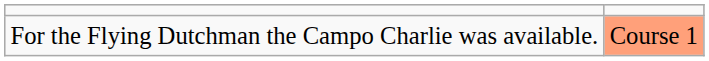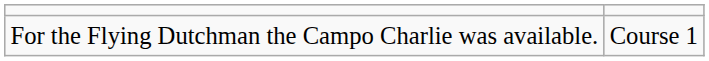(654, 35) lightsalmon background -> (654, 35) no background
